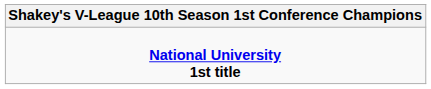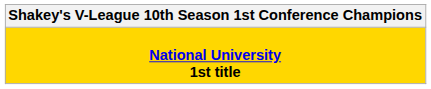(215, 63) no background -> (215, 63) gold background
